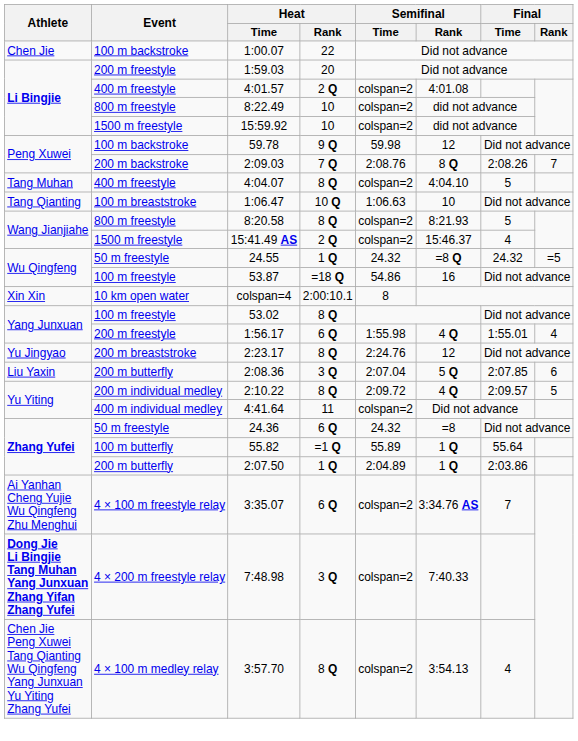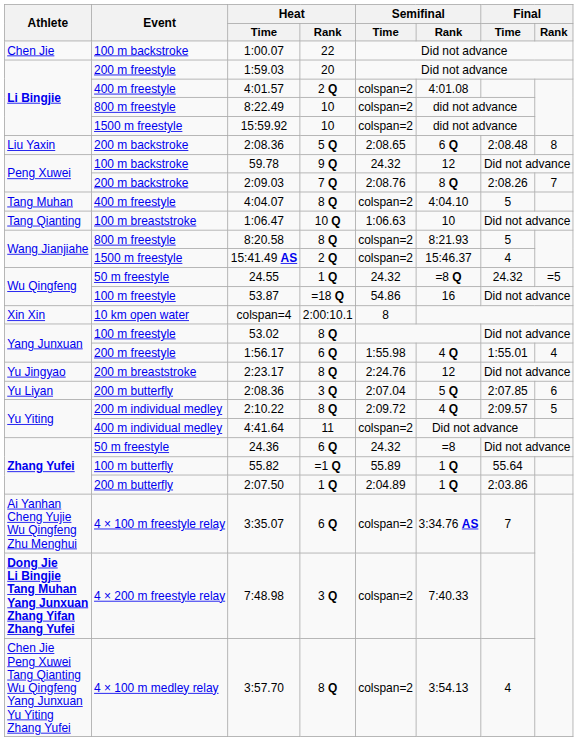+ row: (141, 145)
(386, 145) 59.98 -> (386, 164) 24.32
(31, 372) Liu Yaxin -> (30, 391) Yu Liyan
